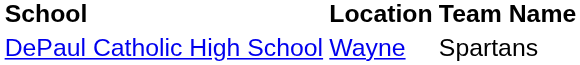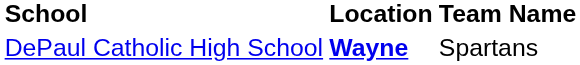(367, 48) normal -> (369, 48) bold
